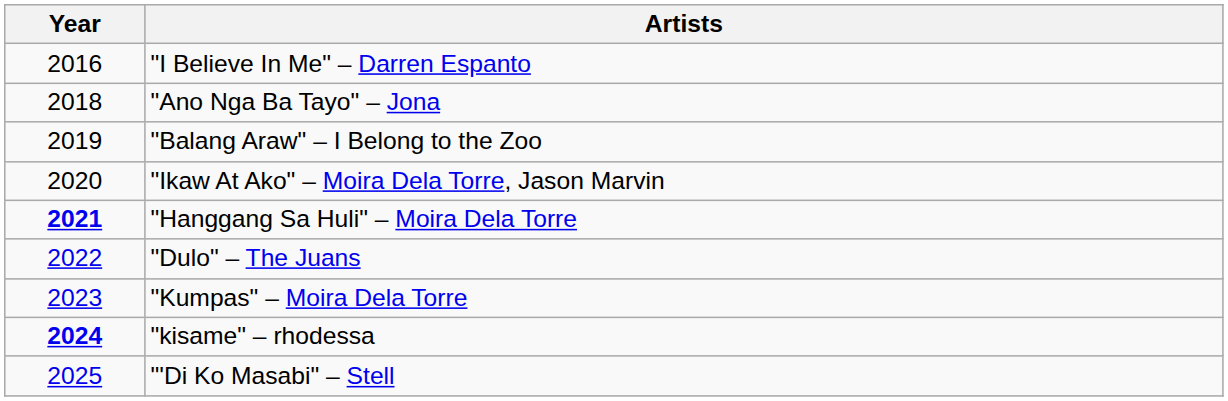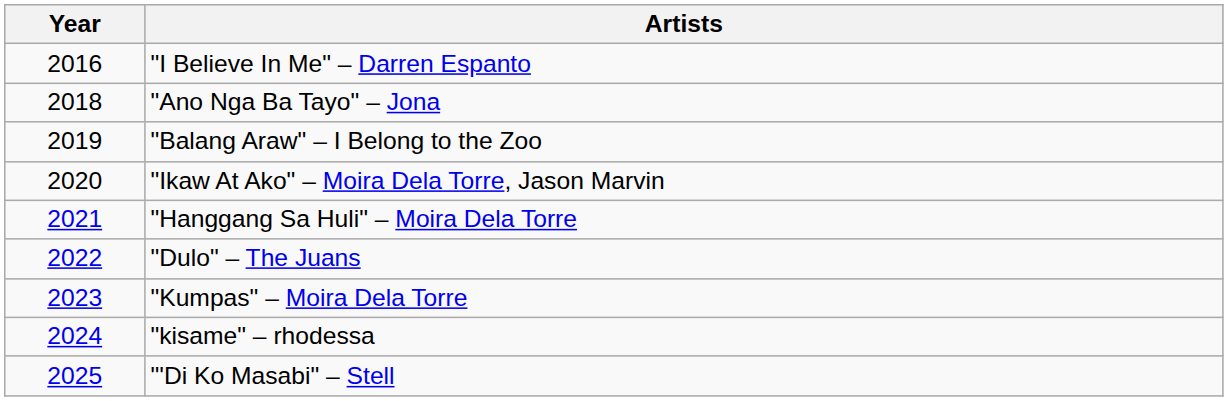(75, 219) bold -> (75, 219) normal
(75, 336) bold -> (75, 336) normal
